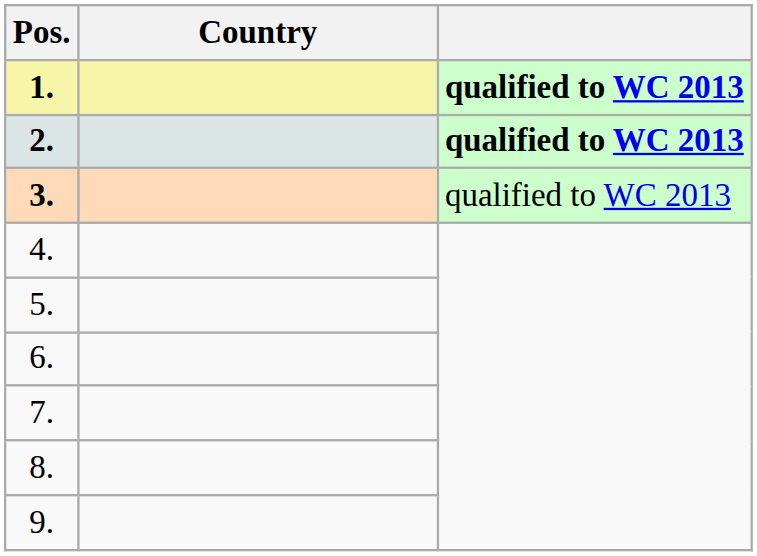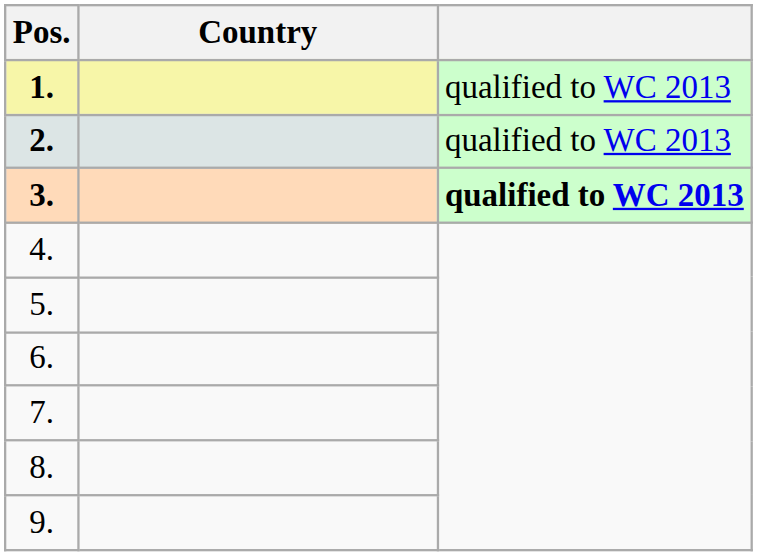(594, 86) bold -> (588, 86) normal
(594, 140) bold -> (588, 140) normal
(588, 195) normal -> (594, 195) bold
